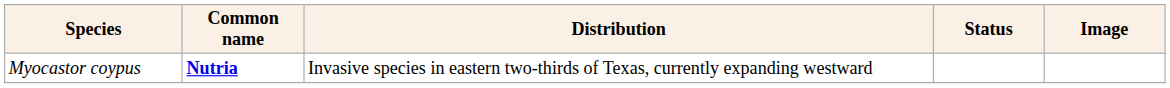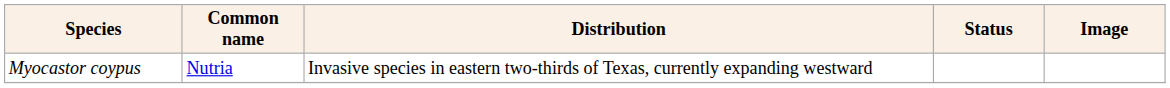(212, 67) bold -> (210, 67) normal
